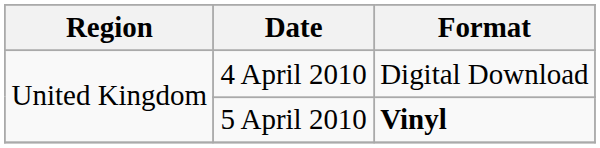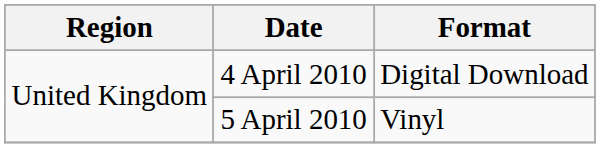(413, 119) bold -> (412, 119) normal
